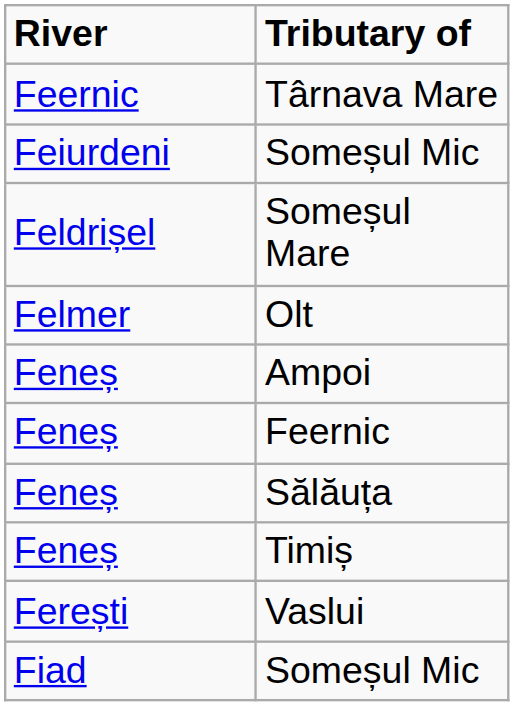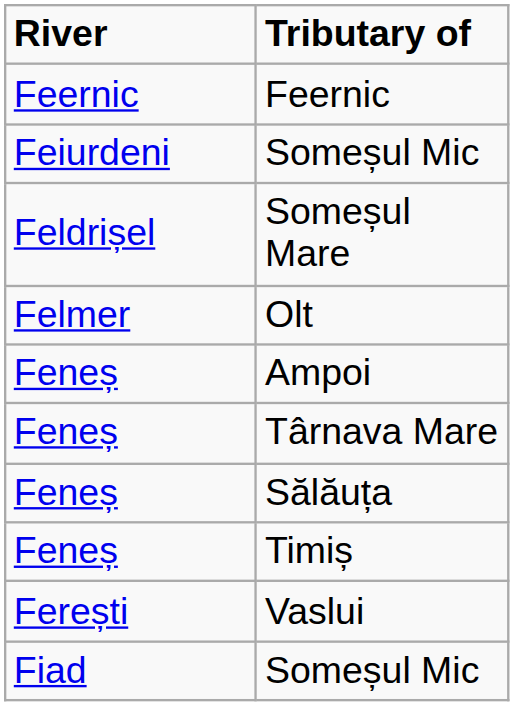(382, 93) Târnava Mare -> (327, 93) Feernic
(327, 432) Feernic -> (382, 432) Târnava Mare
